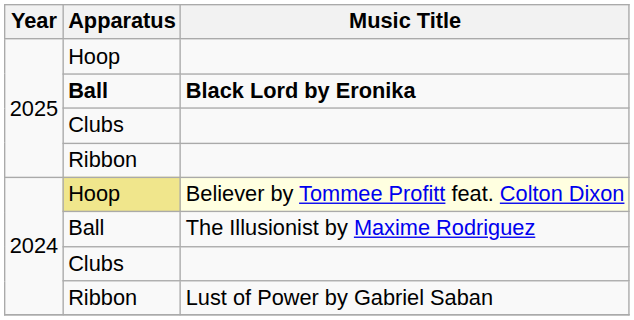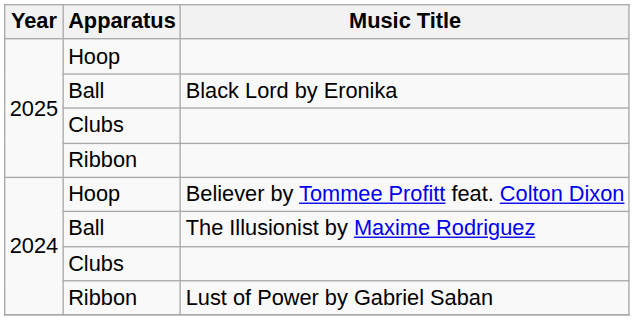(88, 90) bold -> (86, 90) normal
(301, 90) bold -> (292, 90) normal
(94, 194) khaki background -> (94, 194) no background
(405, 194) lightyellow background -> (405, 194) no background
